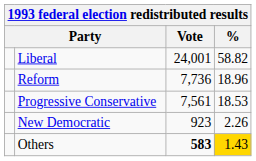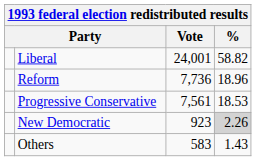(236, 123) no background -> (236, 123) lightgrey background
(201, 144) bold -> (201, 144) normal
(236, 144) gold background -> (236, 144) no background
